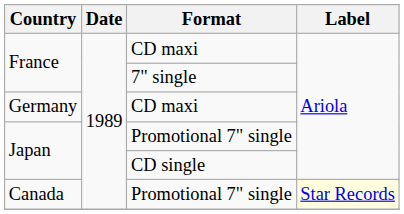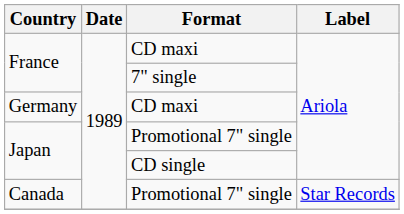(348, 194) lightyellow background -> (348, 194) no background
